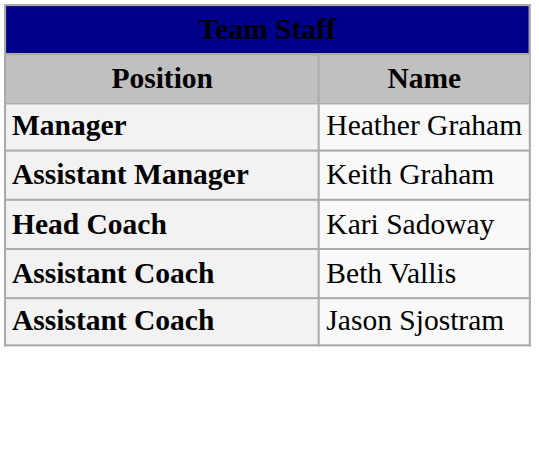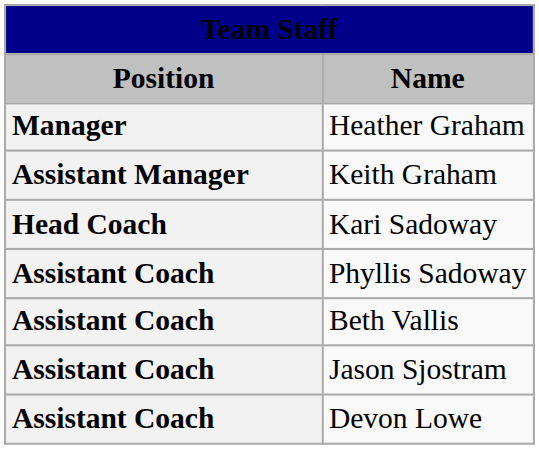+ row: (428, 272)
+ row: (406, 418)
